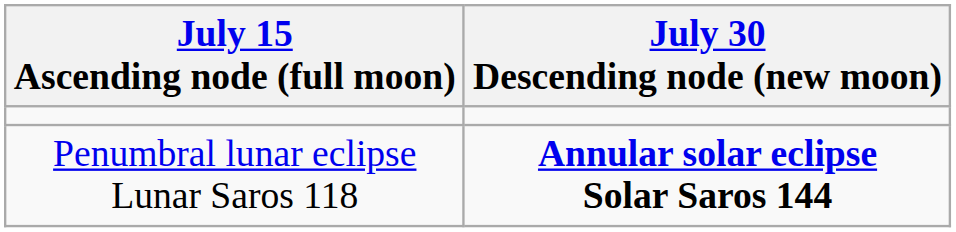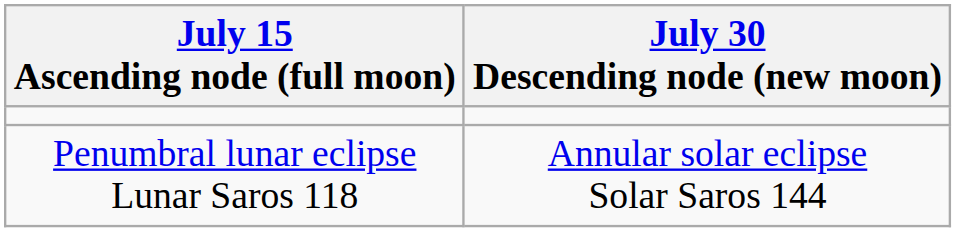(708, 174) bold -> (708, 174) normal
